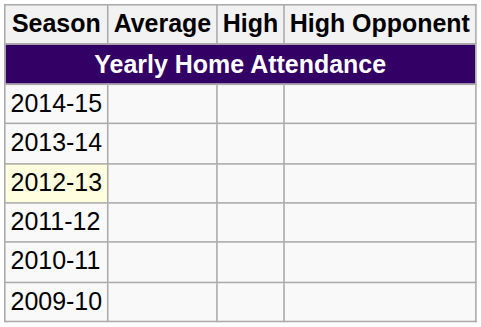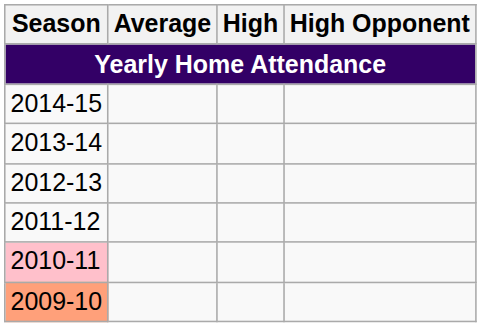(56, 182) lightyellow background -> (56, 182) no background
(55, 261) no background -> (55, 261) pink background
(56, 301) no background -> (56, 301) lightsalmon background
